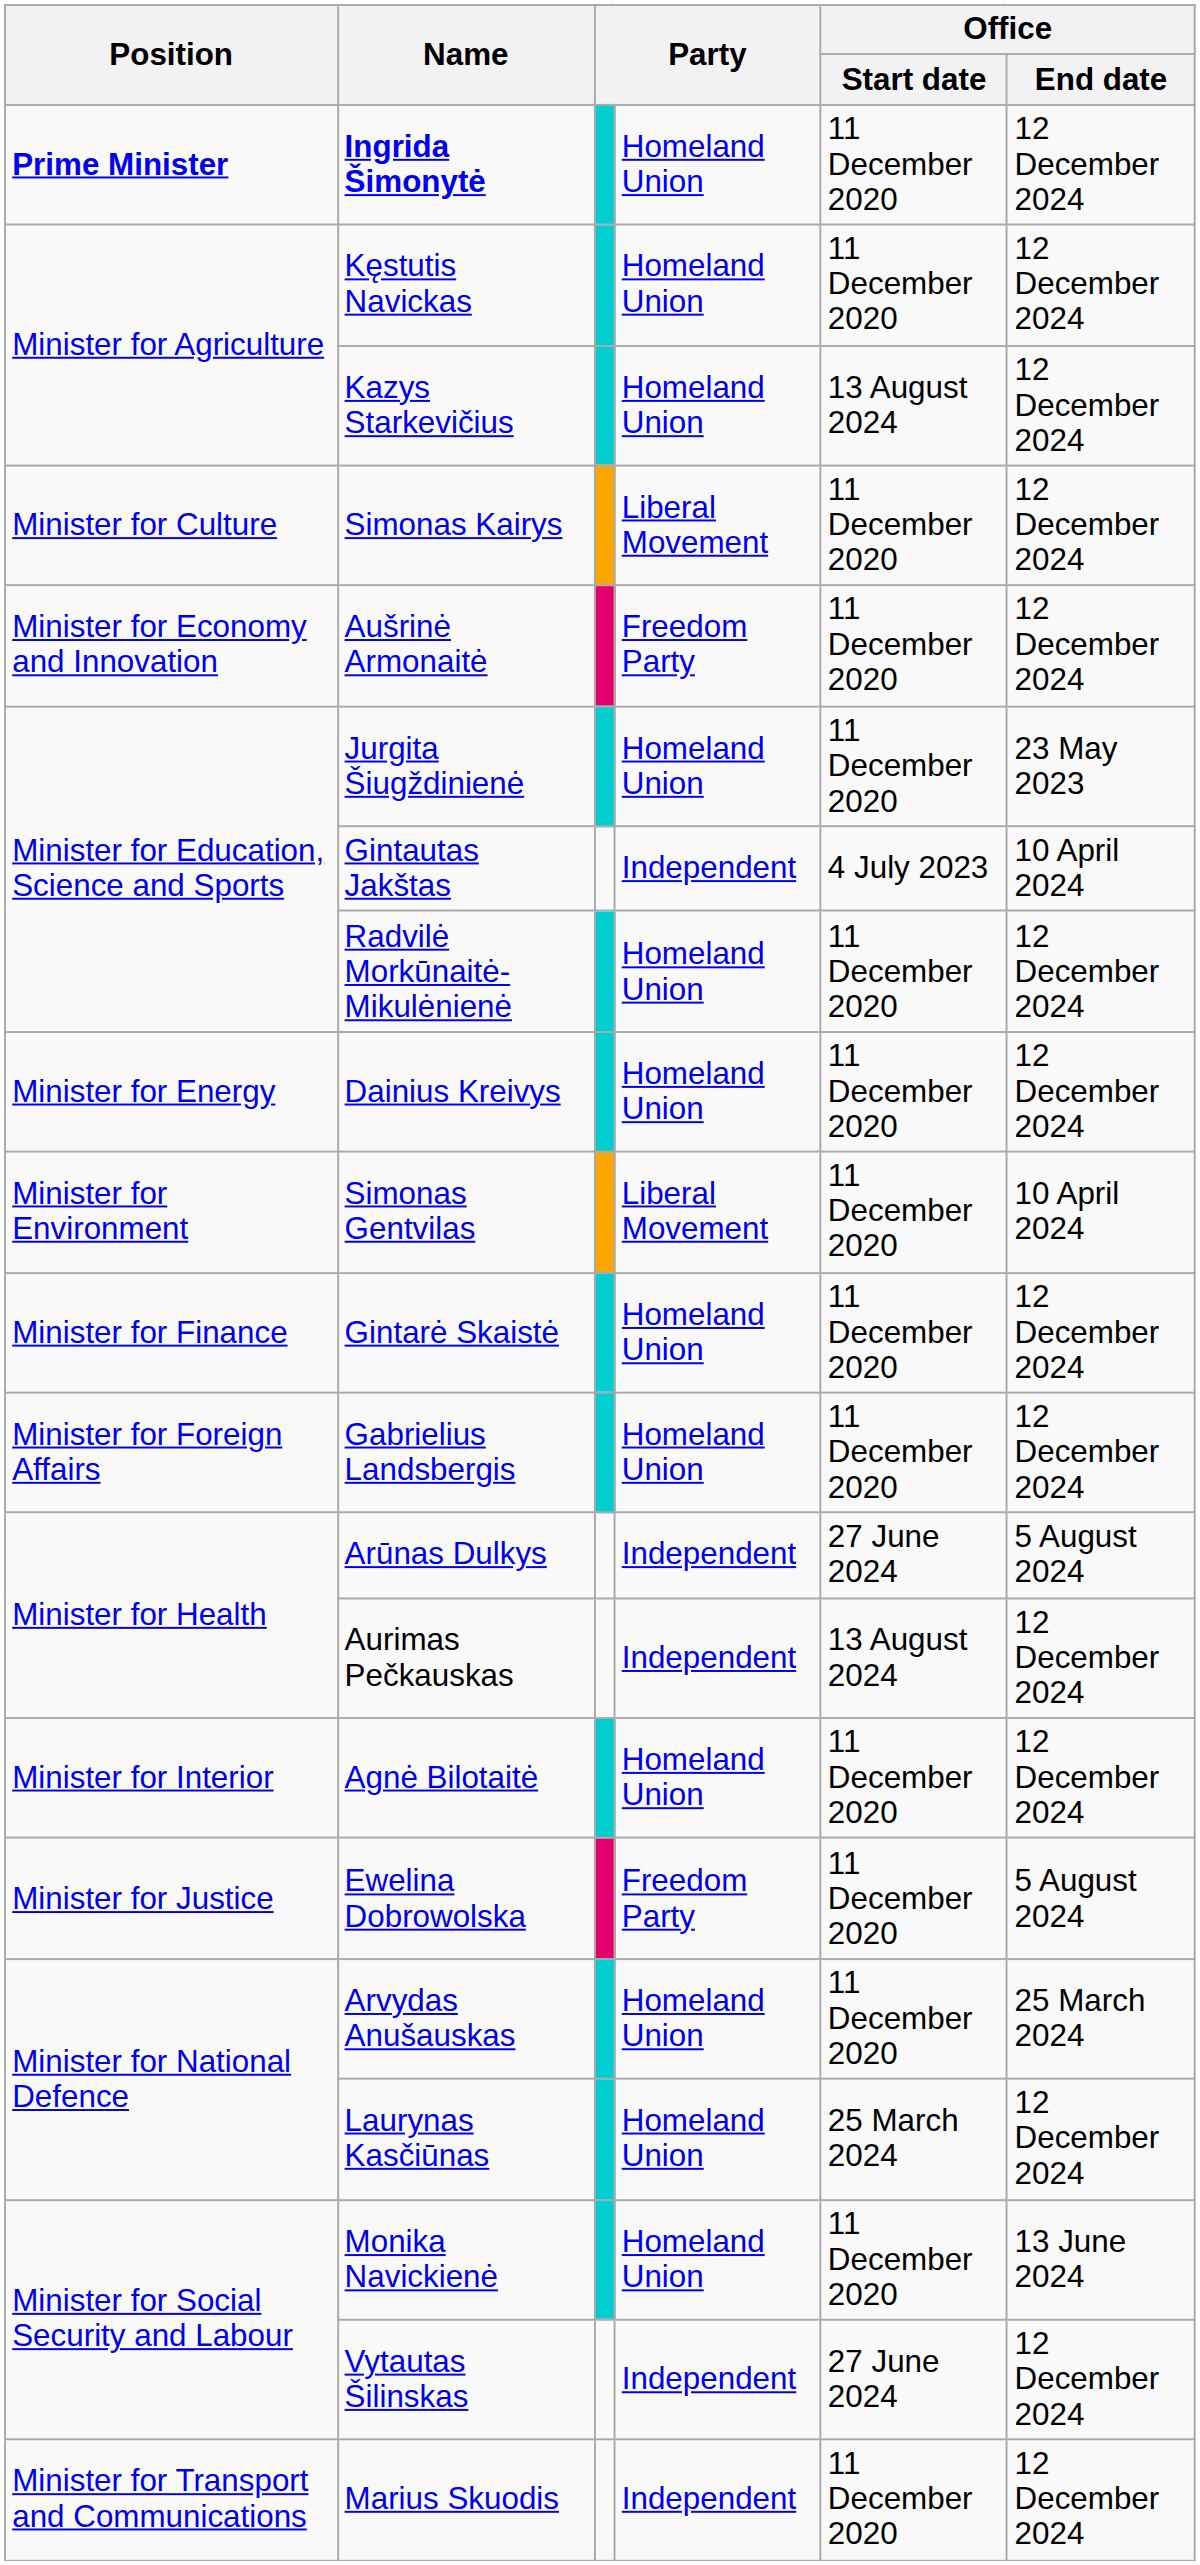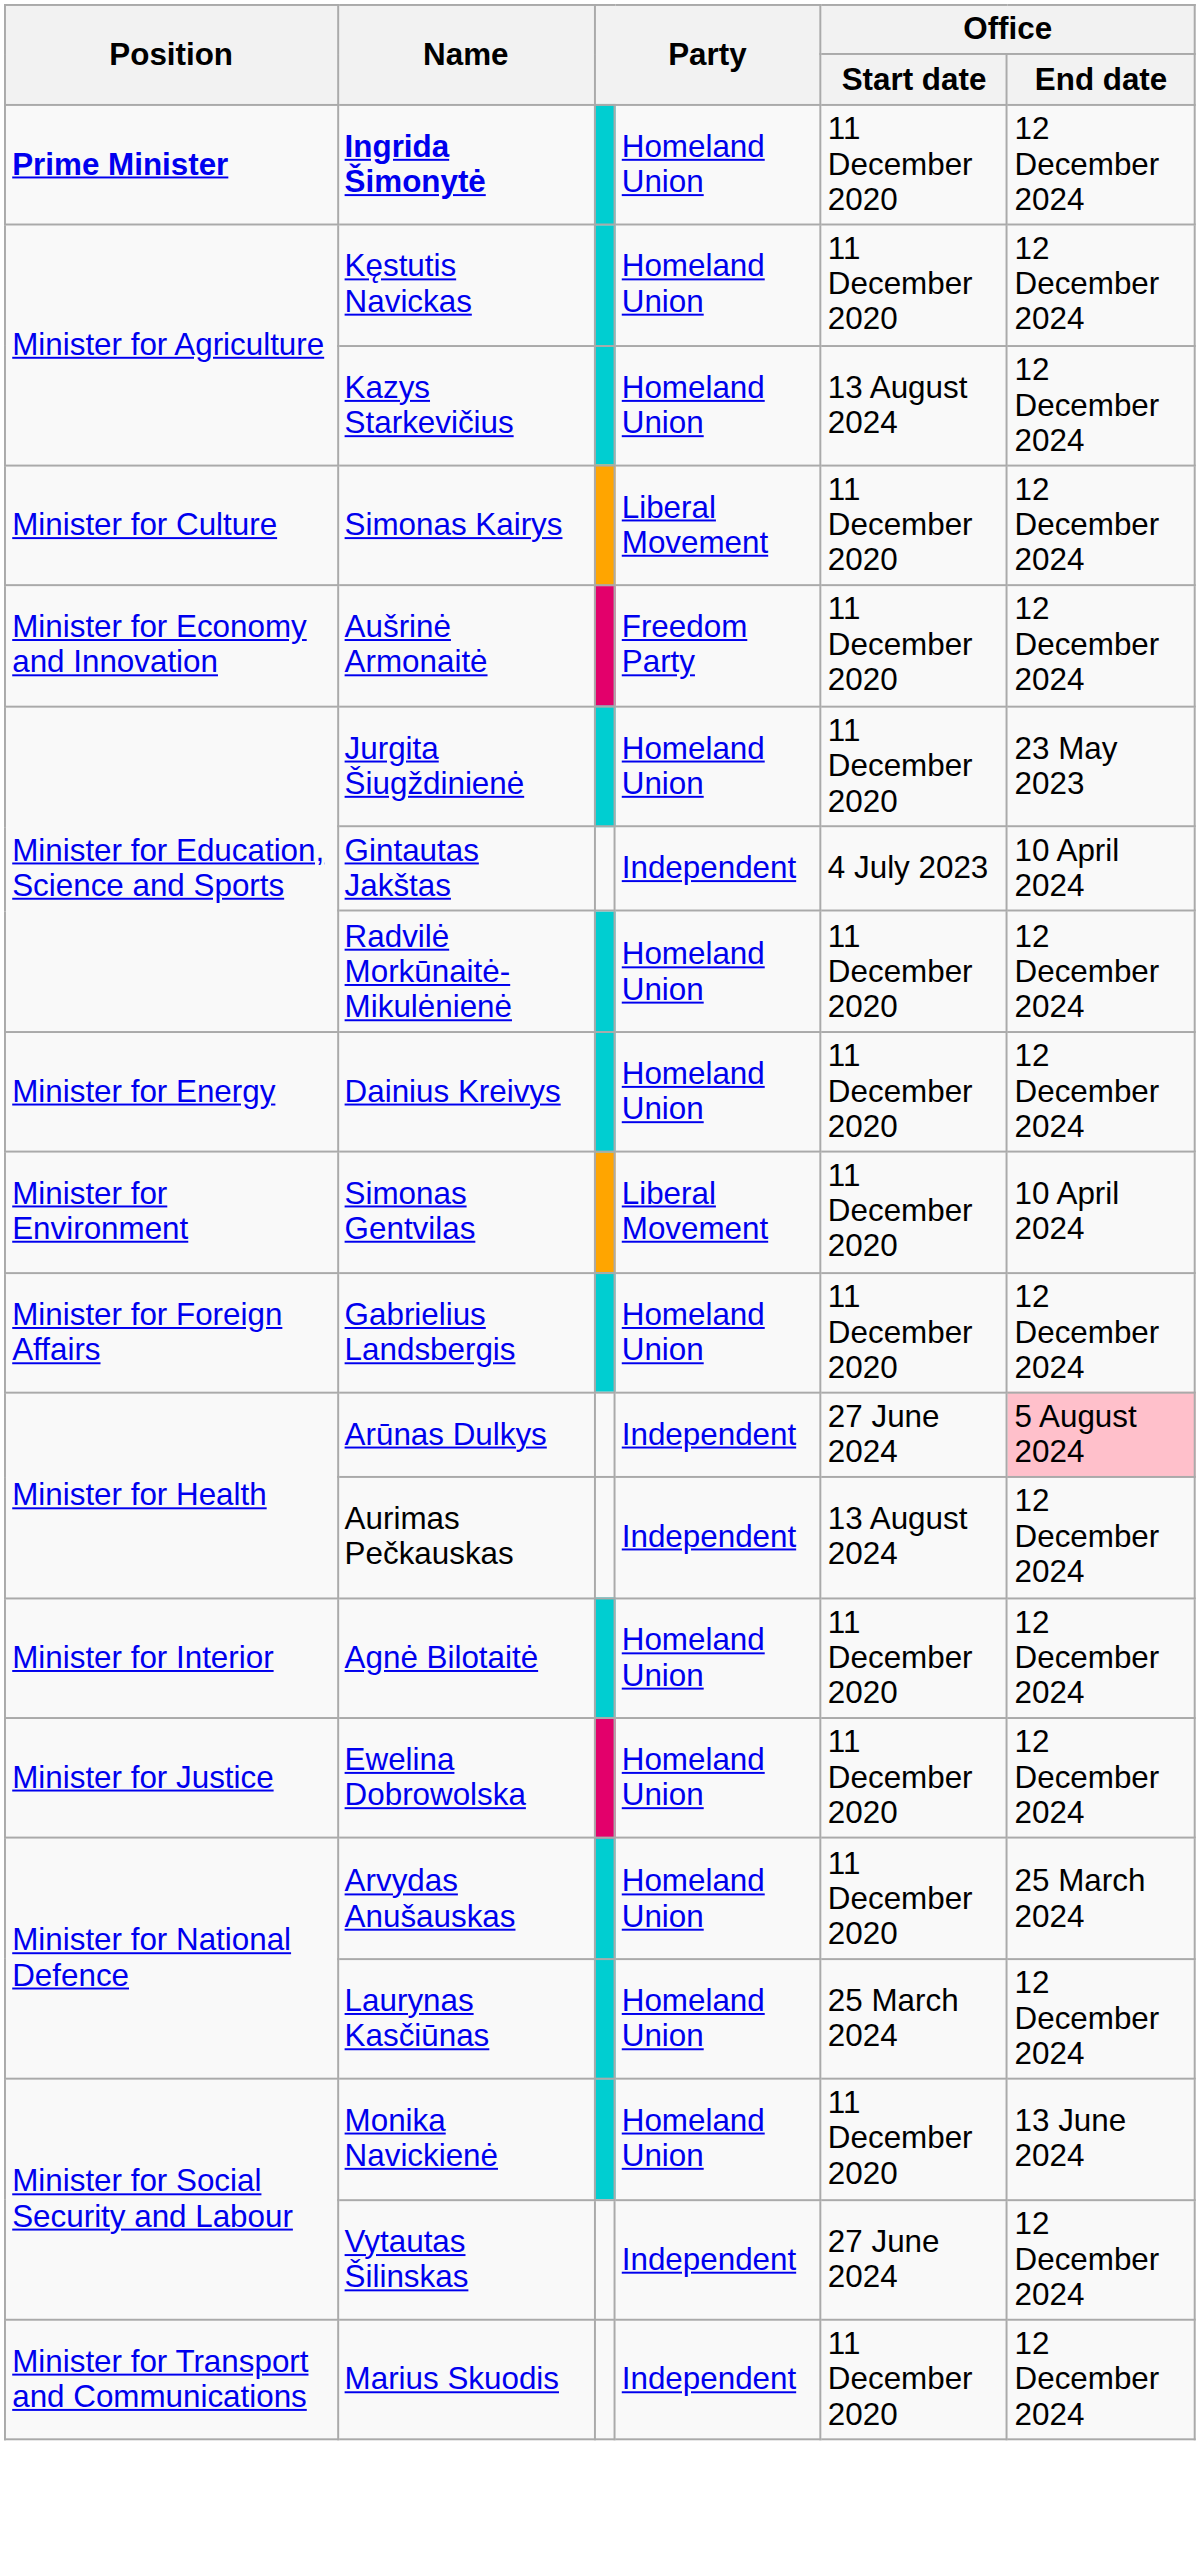- row: (452, 1331)
(1076, 1554) no background -> (1076, 1434) pink background
(685, 1897) Freedom Party -> (693, 1777) Homeland Union
(1076, 1897) 5 August 2024 -> (1087, 1777) 12 December 2024
